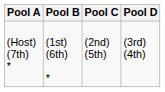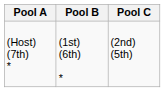- column: (140, 13)
